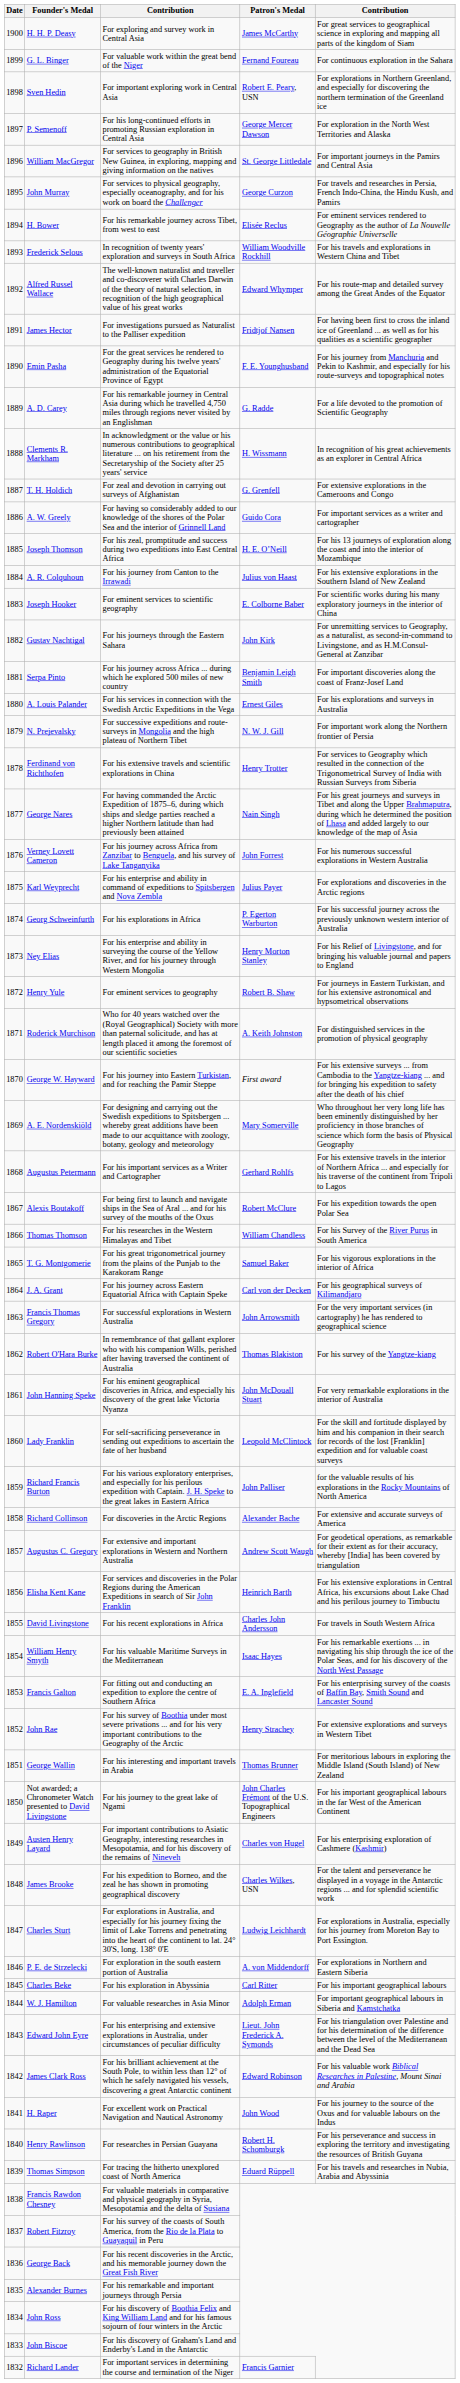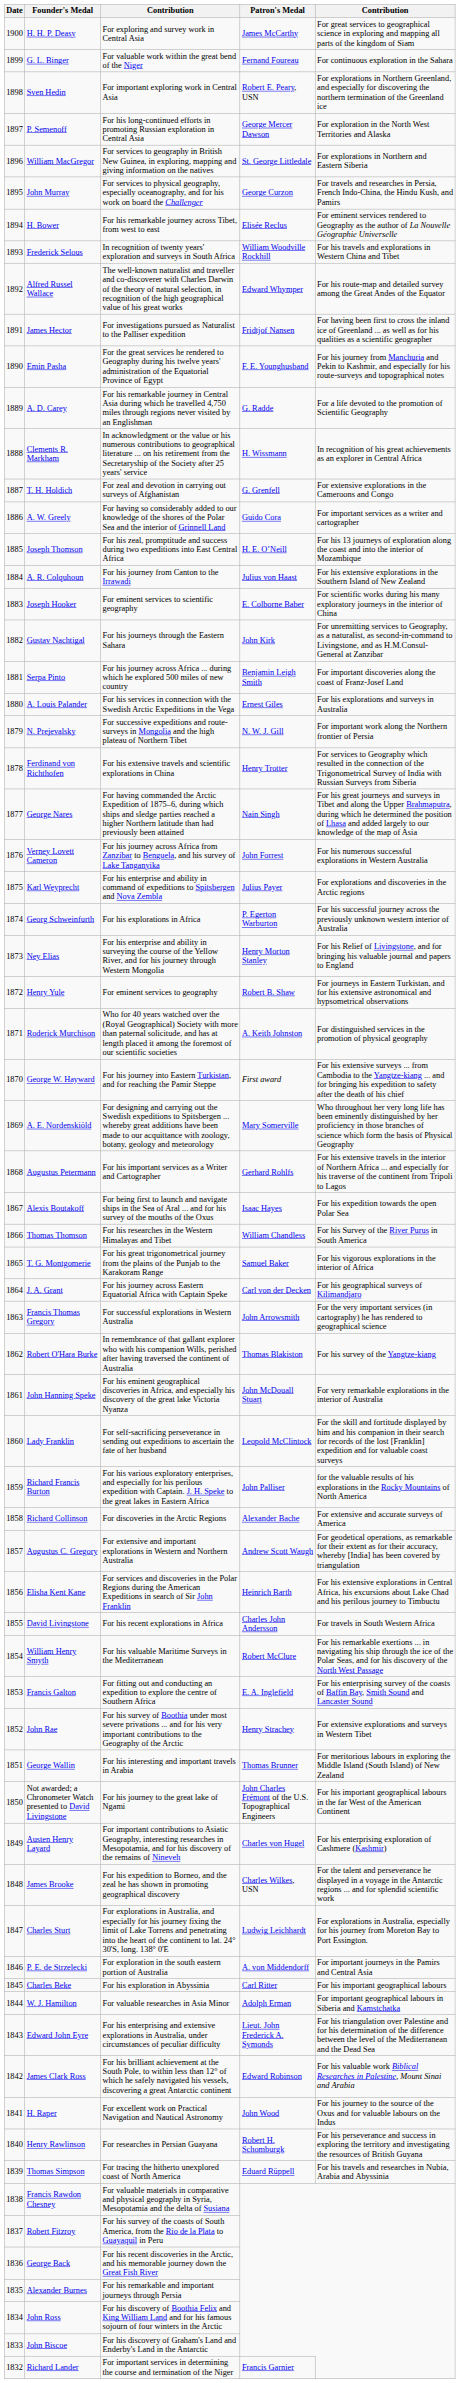(378, 161) For important journeys in the Pamirs and Central Asia -> (372, 161) For explorations in Northern and Eastern Siberia
(269, 1208) Robert McClure -> (262, 1208) Isaac Hayes
(262, 1656) Isaac Hayes -> (269, 1656) Robert McClure
(372, 1967) For explorations in Northern and Eastern Siberia -> (378, 1967) For important journeys in the Pamirs and Central Asia
